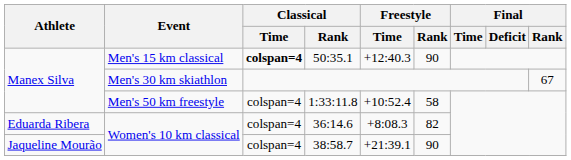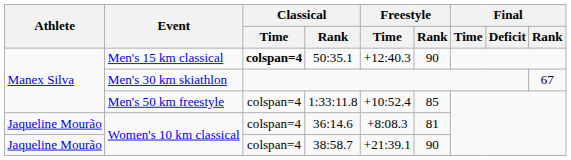(432, 102) 58 -> (432, 102) 85
(48, 123) Eduarda Ribera -> (55, 123) Jaqueline Mourão
(432, 123) 82 -> (432, 123) 81
